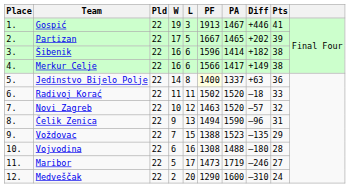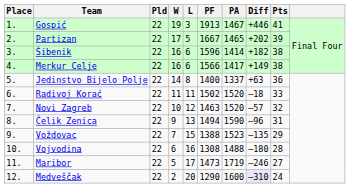(210, 80) lightyellow background -> (210, 80) no background
(258, 176) no background -> (258, 176) lavender background
